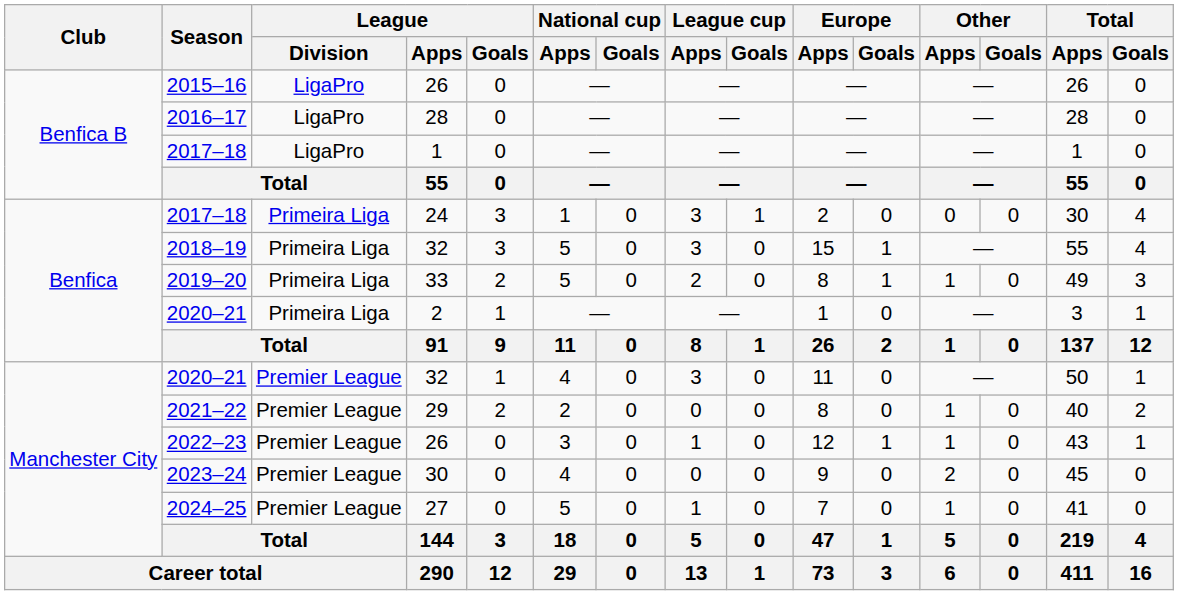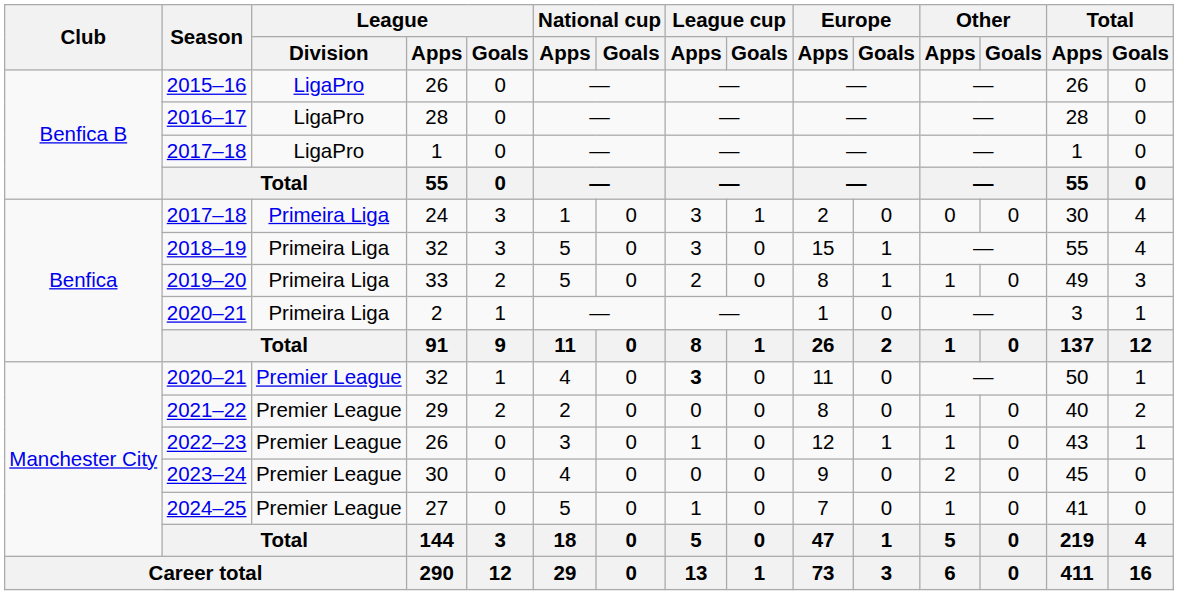(696, 378) normal -> (696, 378) bold
